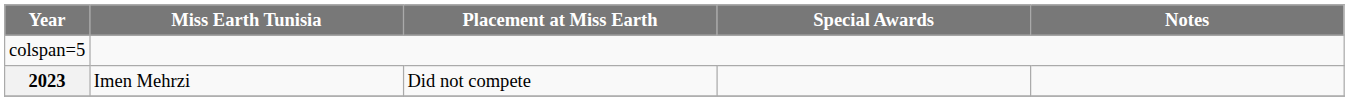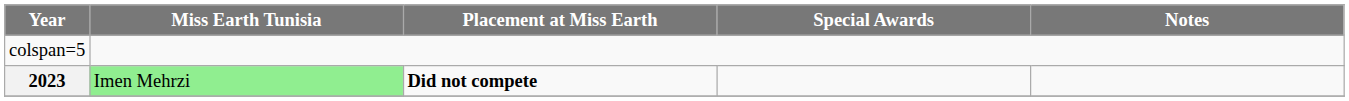(142, 81) no background -> (142, 81) lightgreen background
(469, 81) normal -> (472, 81) bold
